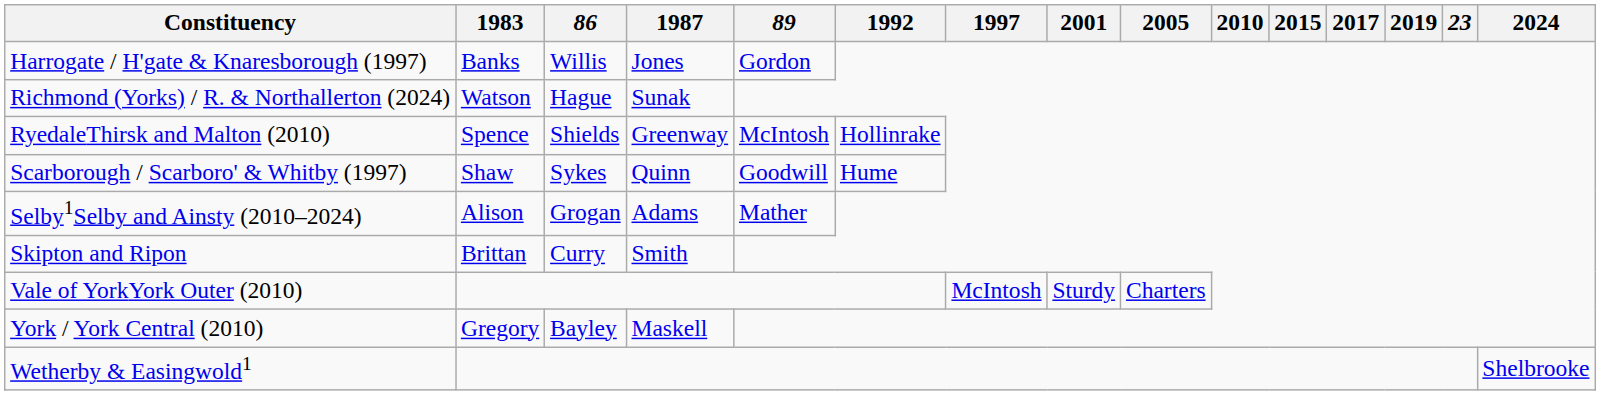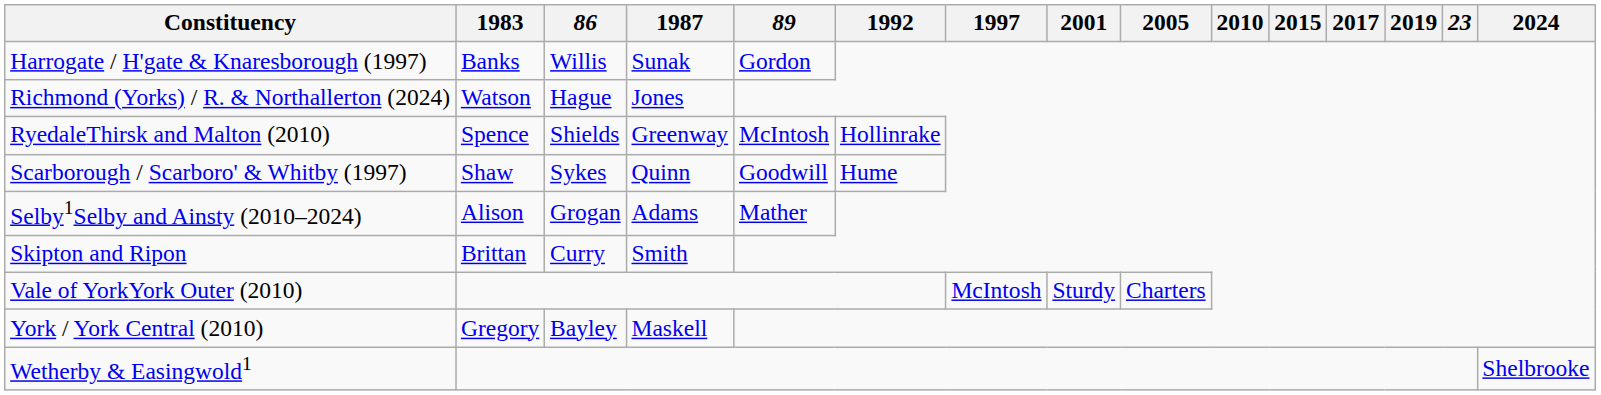(658, 60) Jones -> (661, 60) Sunak
(661, 97) Sunak -> (658, 97) Jones
